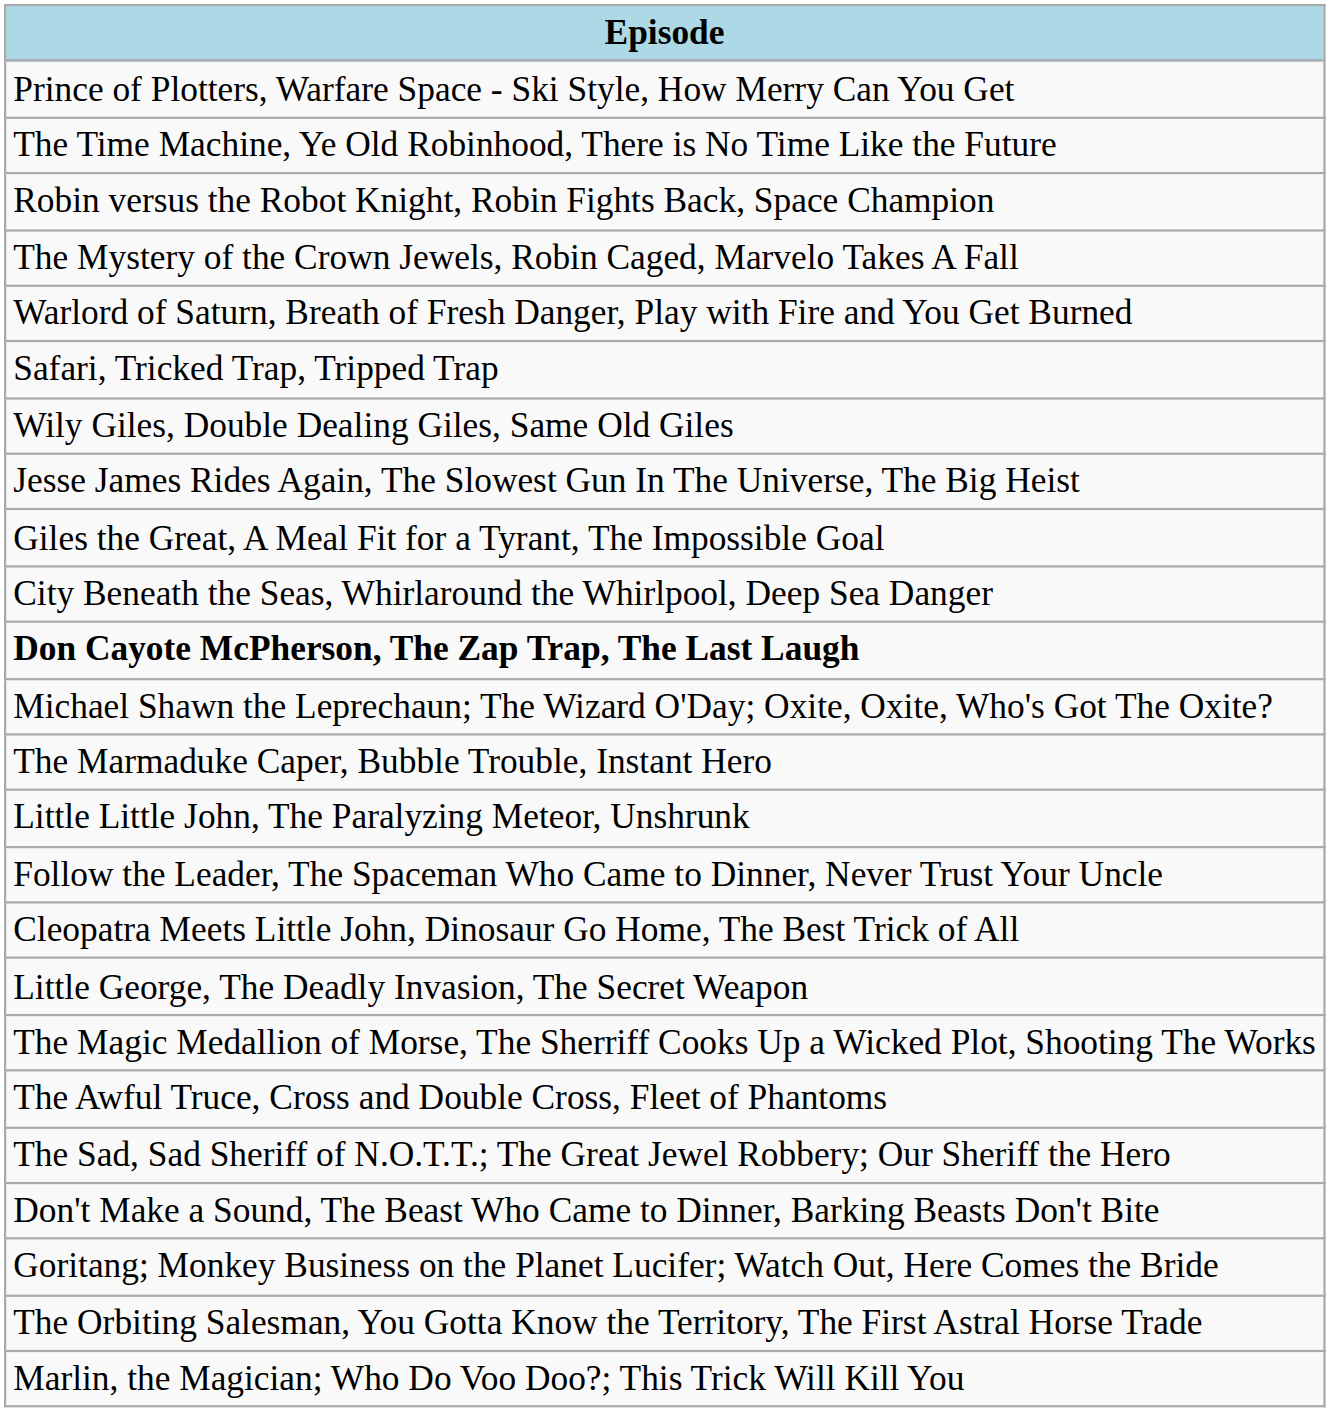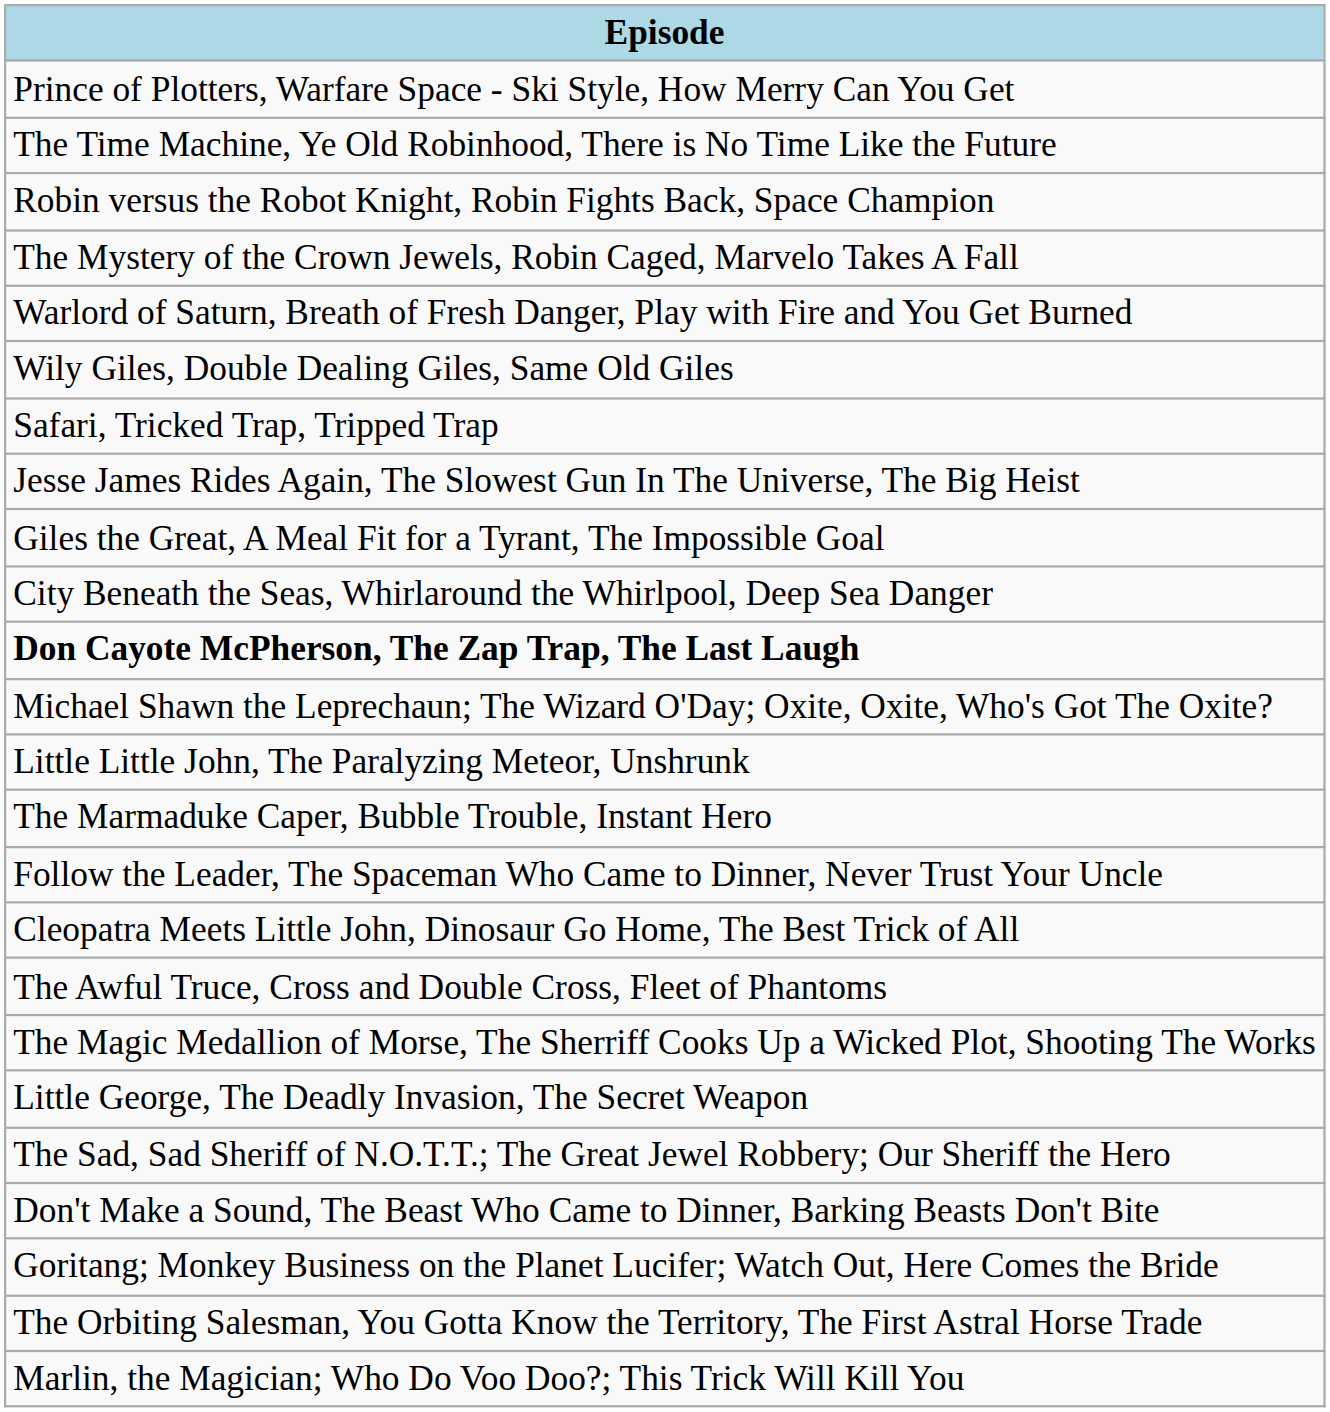(256, 369) Safari, Tricked Trap, Tripped Trap -> (373, 369) Wily Giles, Double Dealing Giles, Same Old Giles
(373, 425) Wily Giles, Double Dealing Giles, Same Old Giles -> (256, 425) Safari, Tricked Trap, Tripped Trap
(393, 761) The Marmaduke Caper, Bubble Trouble, Instant Hero -> (381, 761) Little Little John, The Paralyzing Meteor, Unshrunk
(381, 817) Little Little John, The Paralyzing Meteor, Unshrunk -> (393, 817) The Marmaduke Caper, Bubble Trouble, Instant Hero
(411, 985) Little George, The Deadly Invasion, The Secret Weapon -> (450, 985) The Awful Truce, Cross and Double Cross, Fleet of Phantoms
(450, 1098) The Awful Truce, Cross and Double Cross, Fleet of Phantoms -> (411, 1098) Little George, The Deadly Invasion, The Secret Weapon
